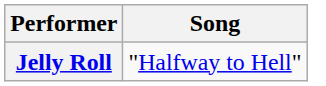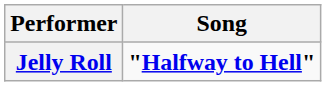(215, 61) normal -> (222, 61) bold
